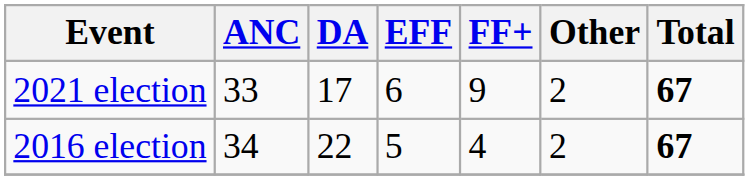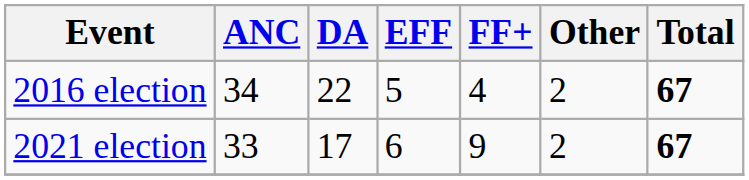rows swapped: (110, 145) <-> (110, 89)
